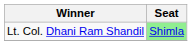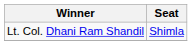(167, 31) lightgreen background -> (167, 31) no background
